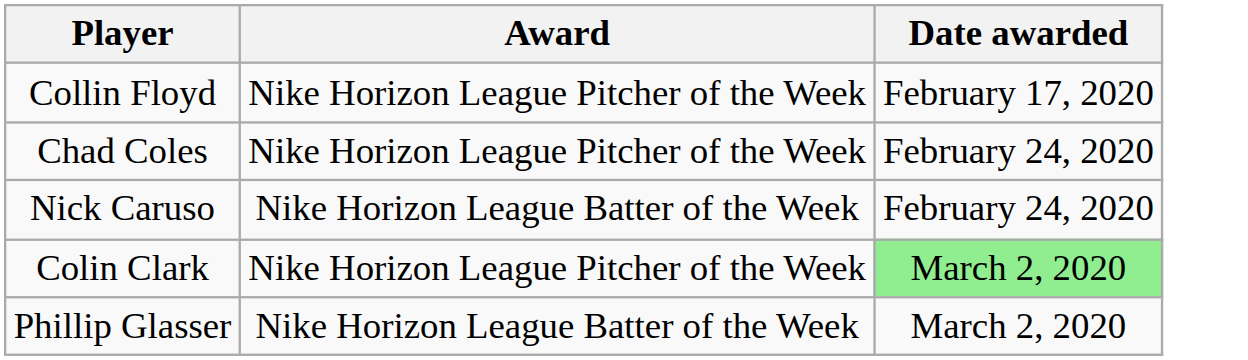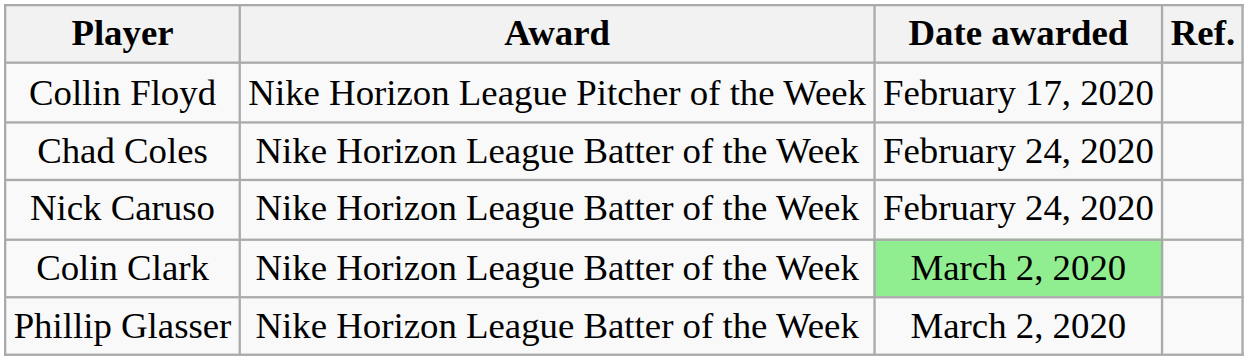+ column: (1203, 33)
(557, 150) Nike Horizon League Pitcher of the Week -> (557, 150) Nike Horizon League Batter of the Week
(557, 267) Nike Horizon League Pitcher of the Week -> (557, 267) Nike Horizon League Batter of the Week
